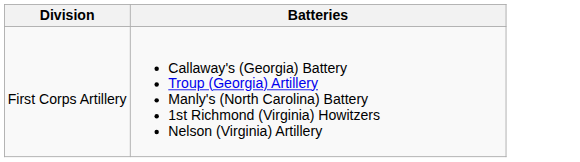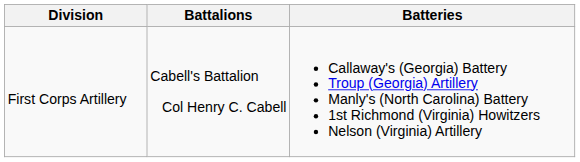+ column: (218, 15)
